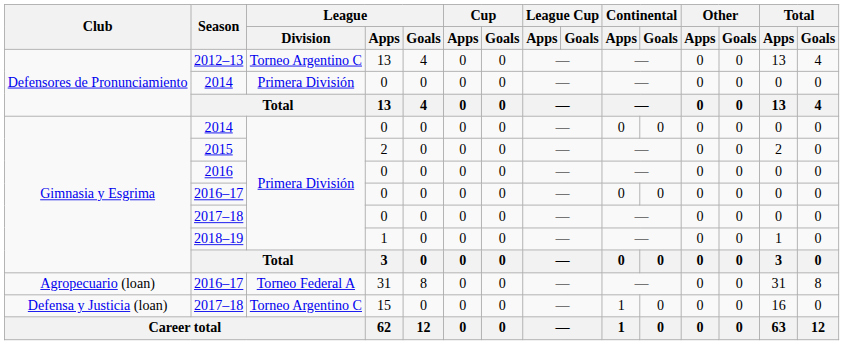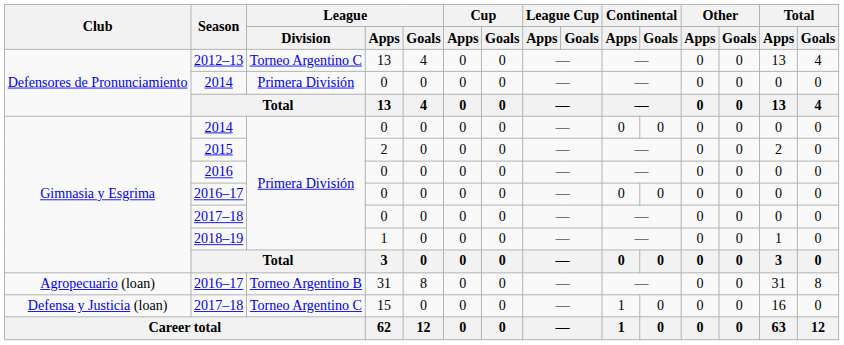(306, 283) Torneo Federal A -> (306, 283) Torneo Argentino B
